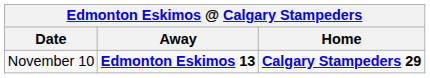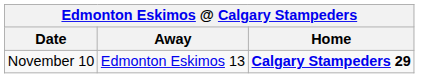(178, 61) bold -> (173, 61) normal
